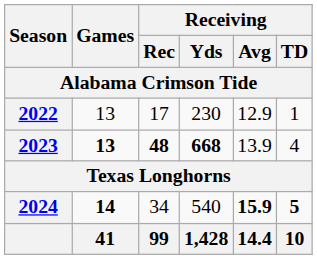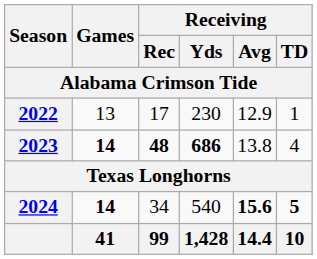(105, 144) 13 -> (105, 144) 14
(206, 144) 668 -> (206, 144) 686
(255, 144) 13.9 -> (255, 144) 13.8
(255, 207) 15.9 -> (255, 207) 15.6
